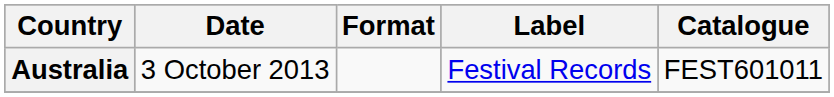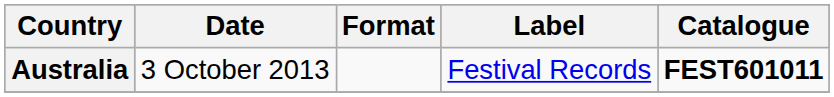(743, 69) normal -> (744, 69) bold
